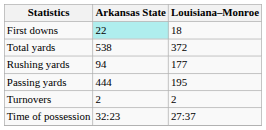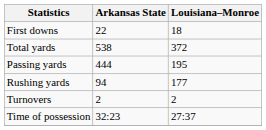(101, 30) paleturquoise background -> (101, 30) no background
rows swapped: (38, 64) <-> (37, 82)
